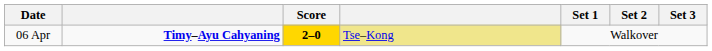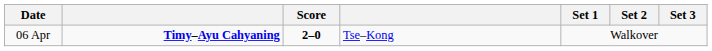(311, 35) gold background -> (311, 35) no background
(368, 35) khaki background -> (368, 35) no background
